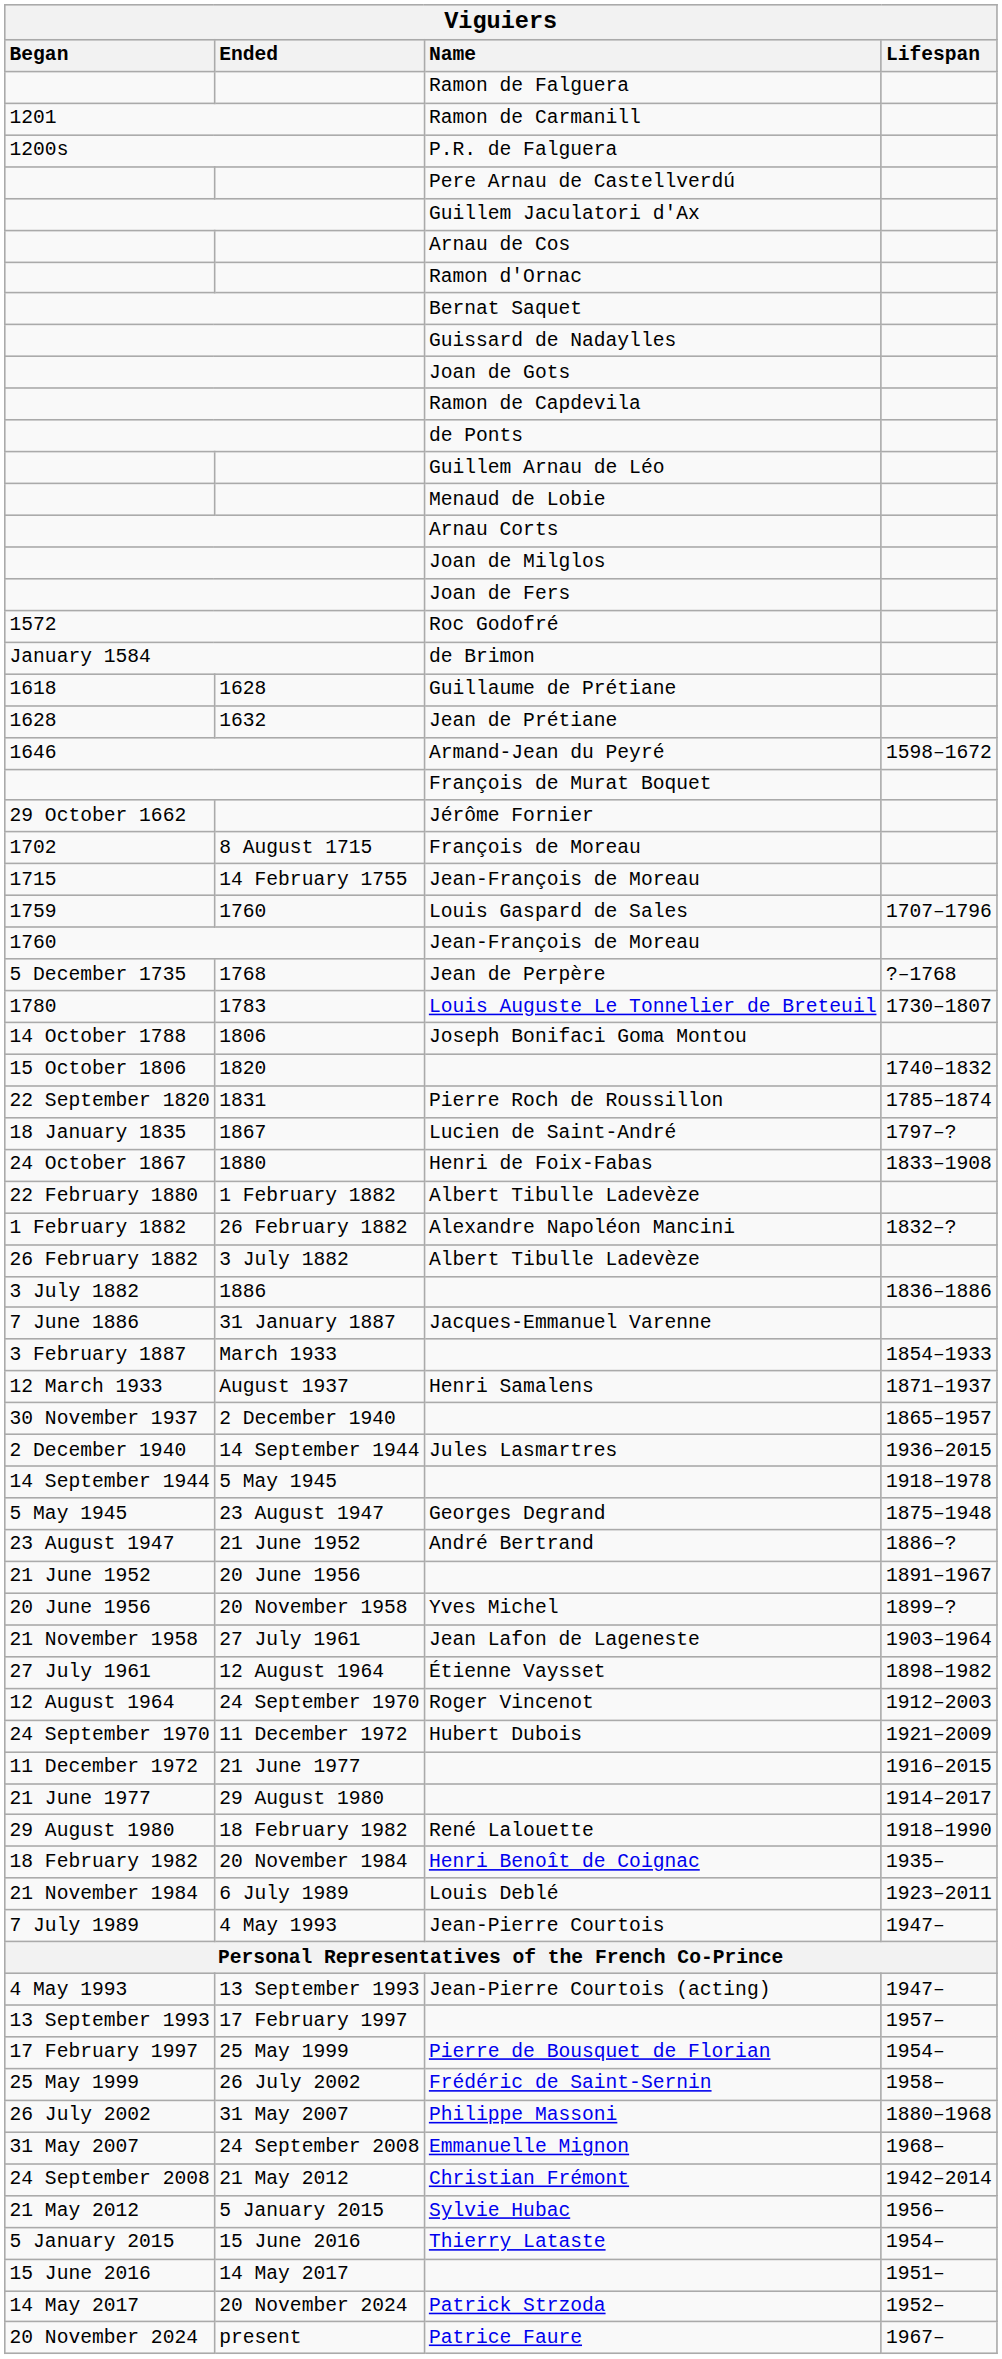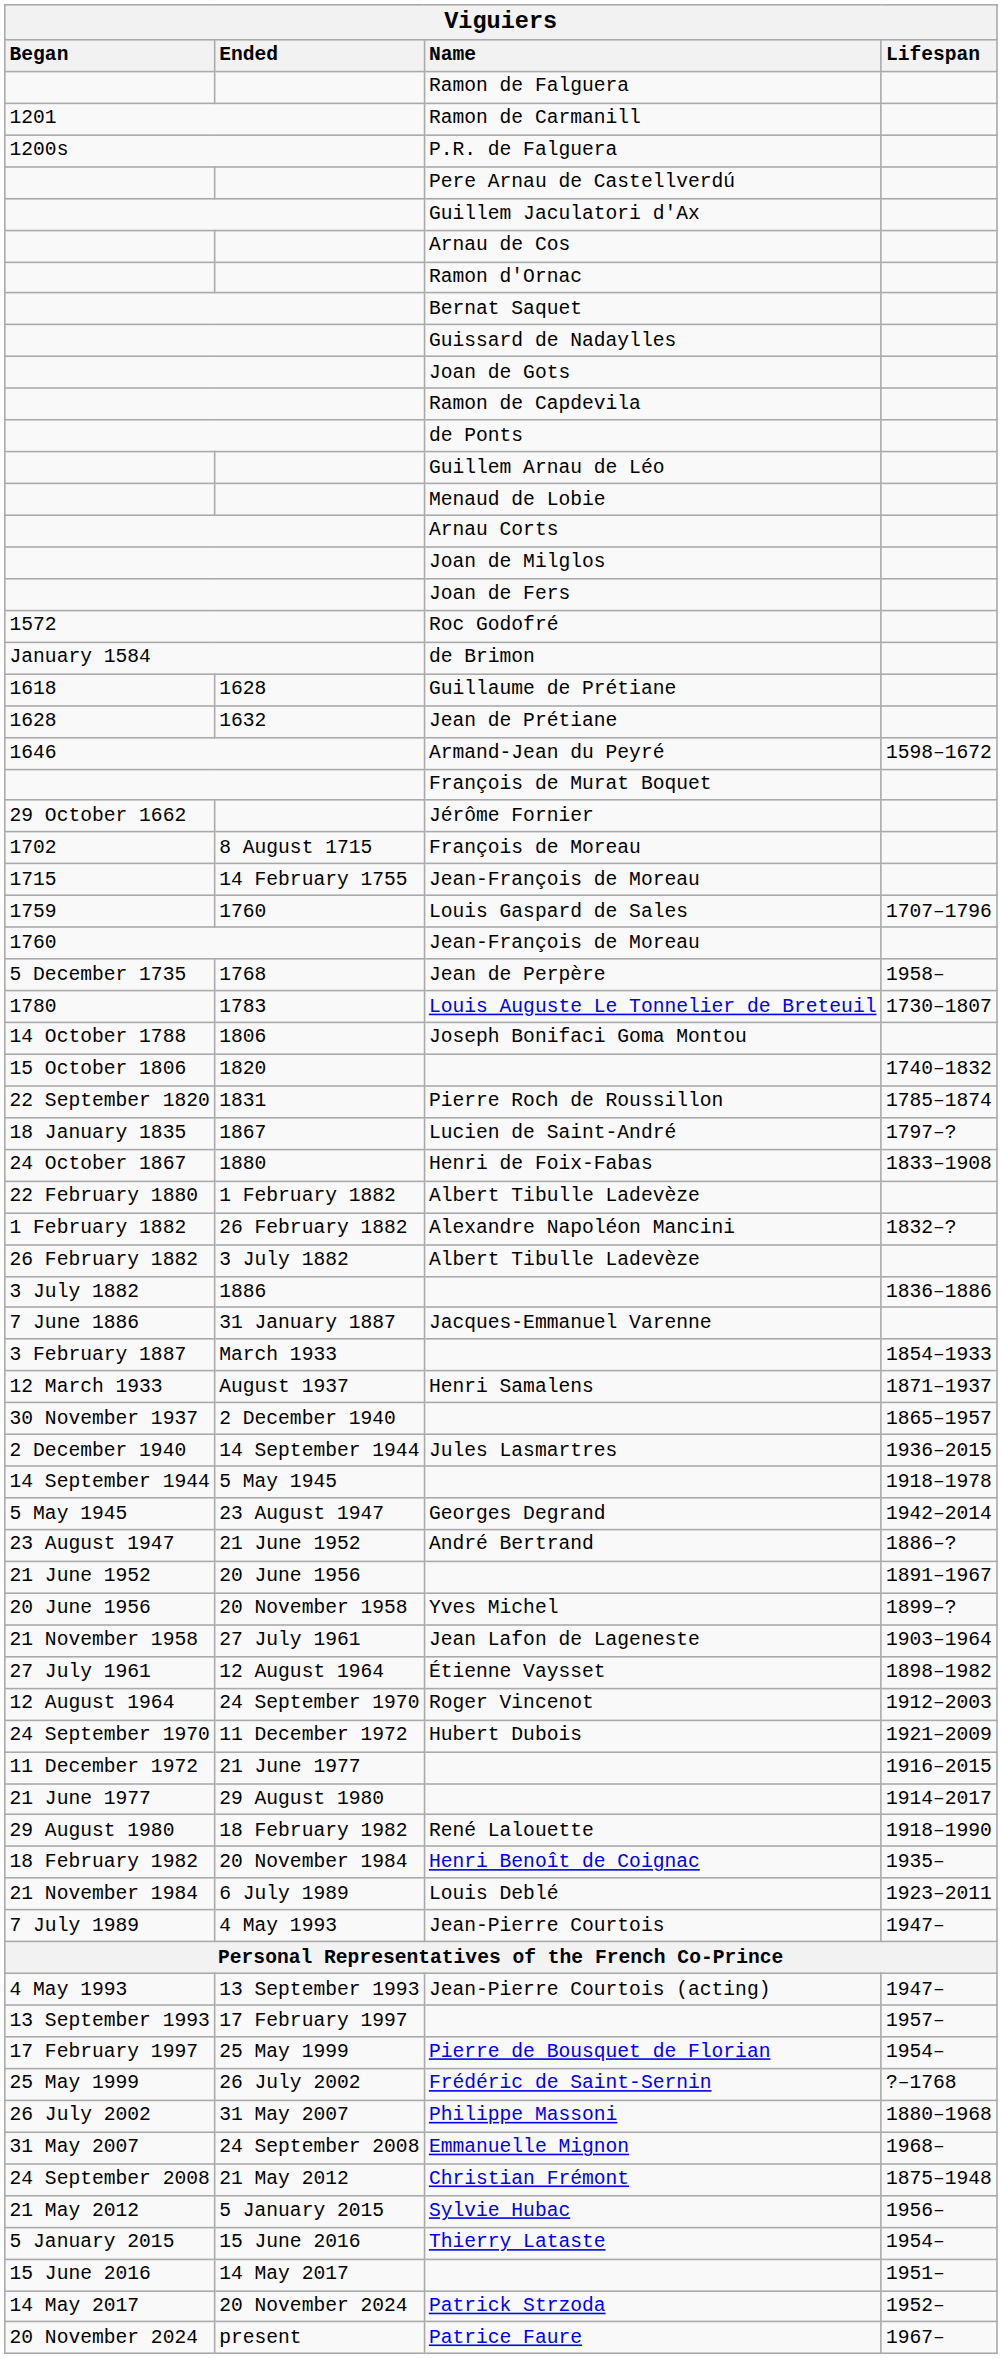(921, 975) ?–1768 -> (915, 975) 1958–
(939, 1514) 1875–1948 -> (939, 1514) 1942–2014
(915, 2085) 1958– -> (921, 2085) ?–1768
(939, 2180) 1942–2014 -> (939, 2180) 1875–1948
